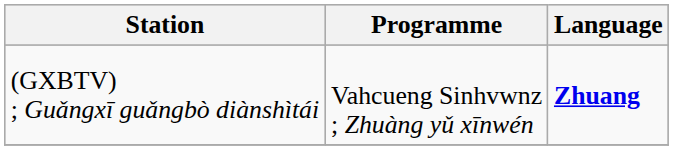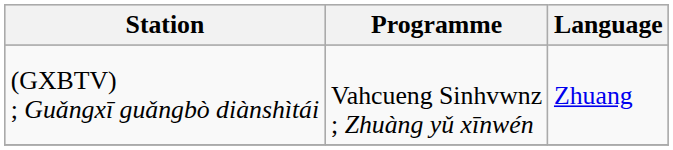(597, 94) bold -> (593, 94) normal
